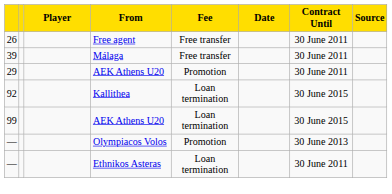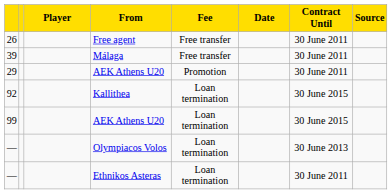(205, 142) Promotion -> (205, 148) Loan termination
